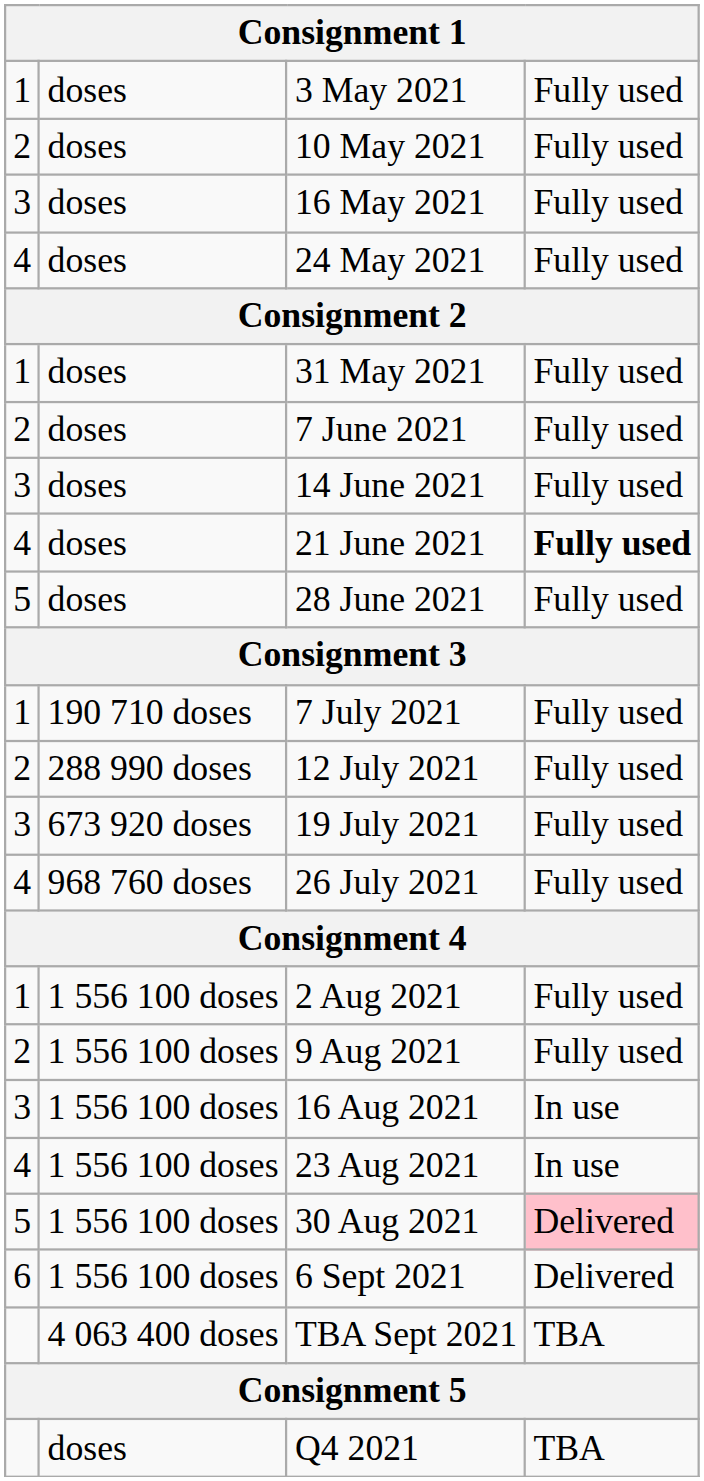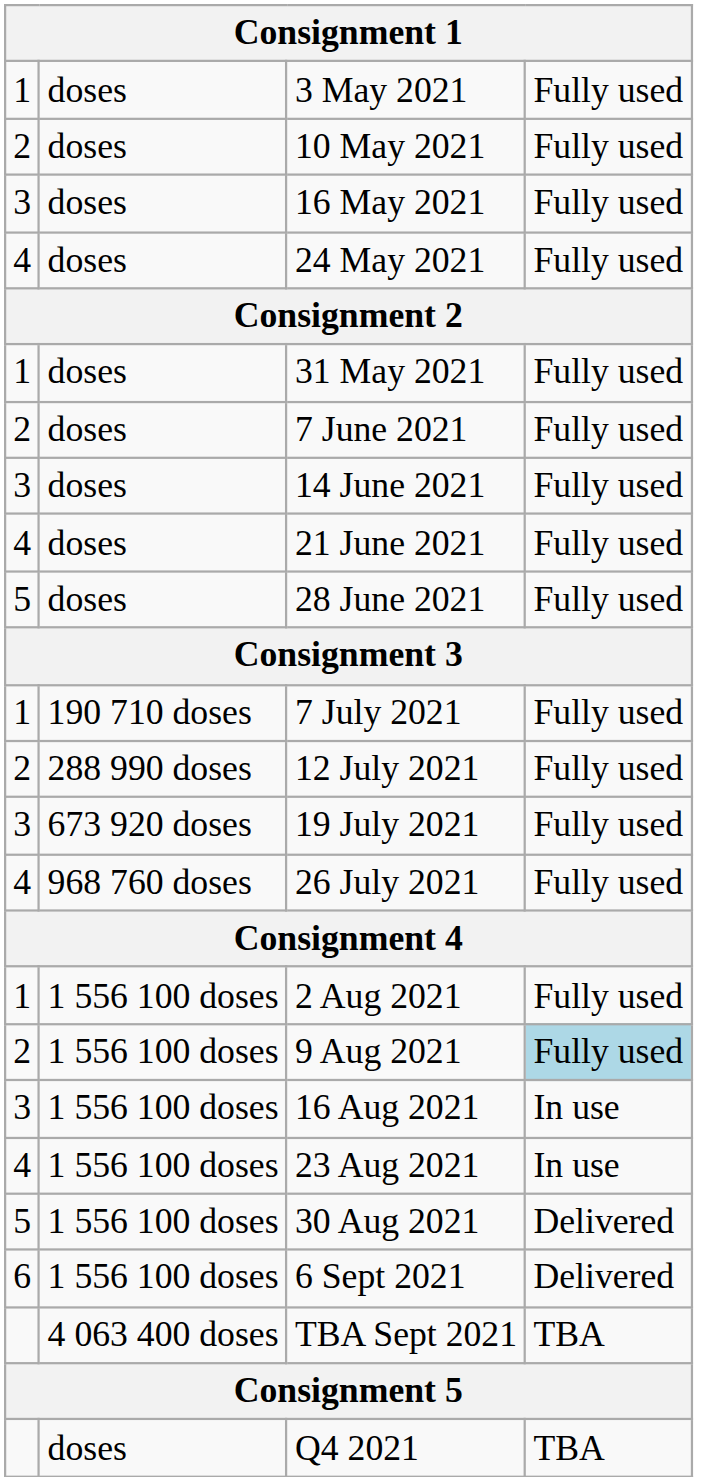(612, 542) bold -> (608, 542) normal
(608, 1051) no background -> (608, 1051) lightblue background
(604, 1221) pink background -> (604, 1221) no background
